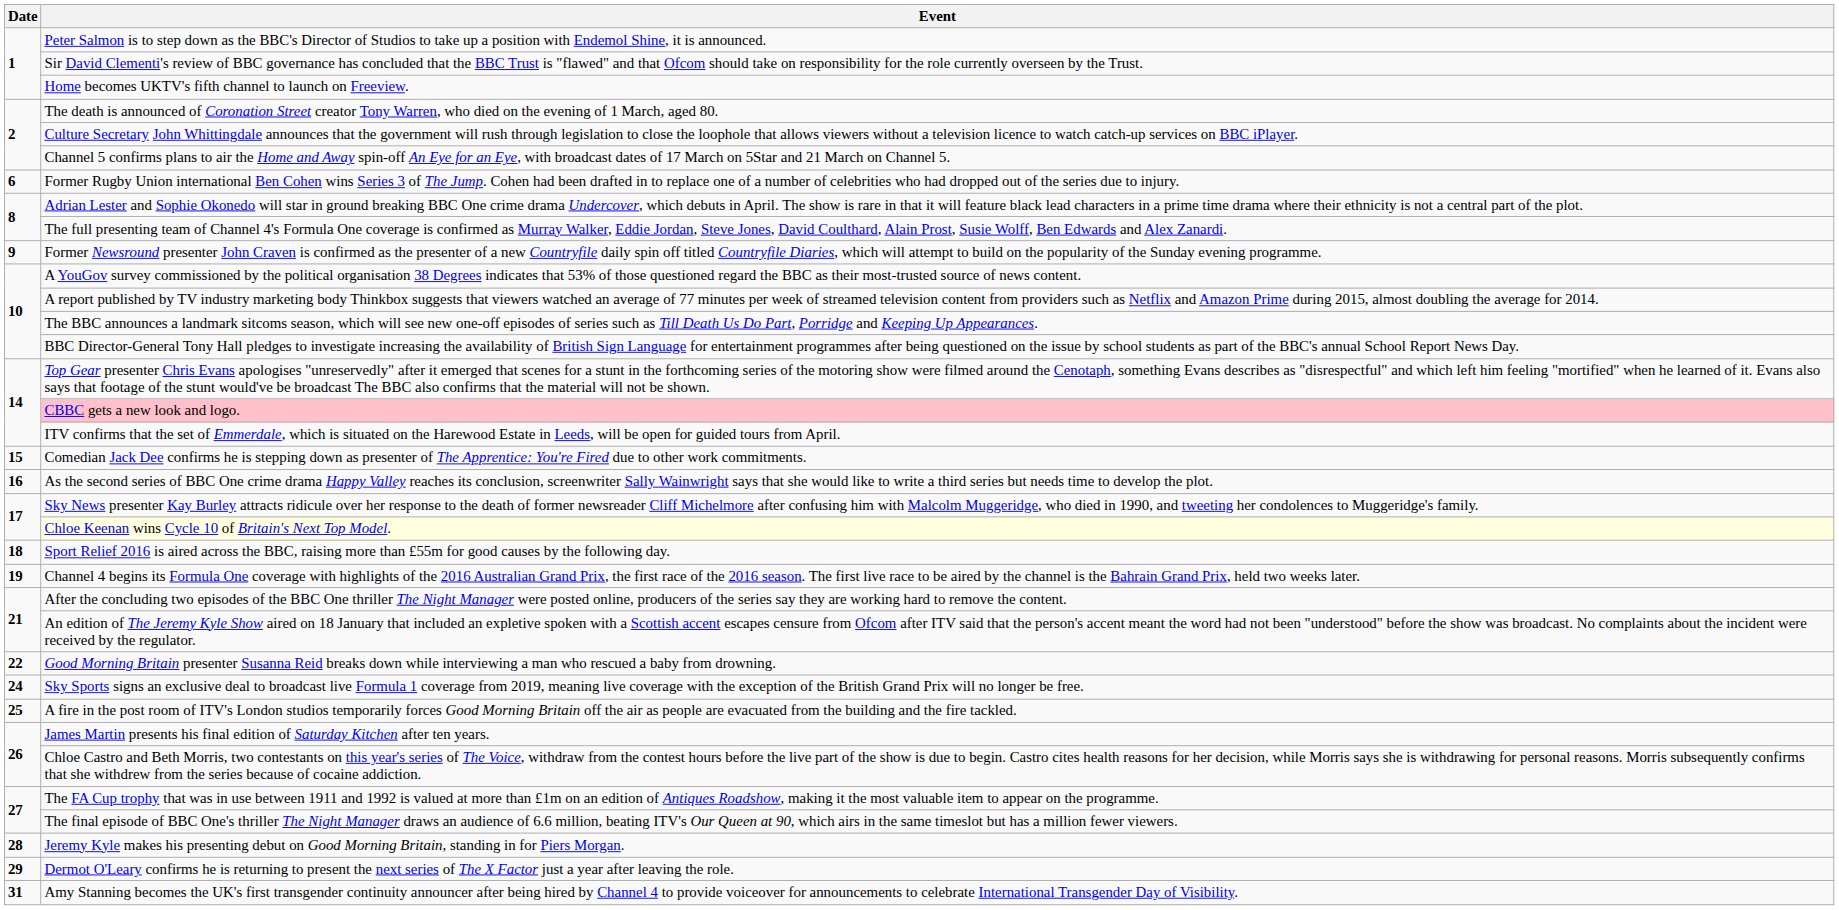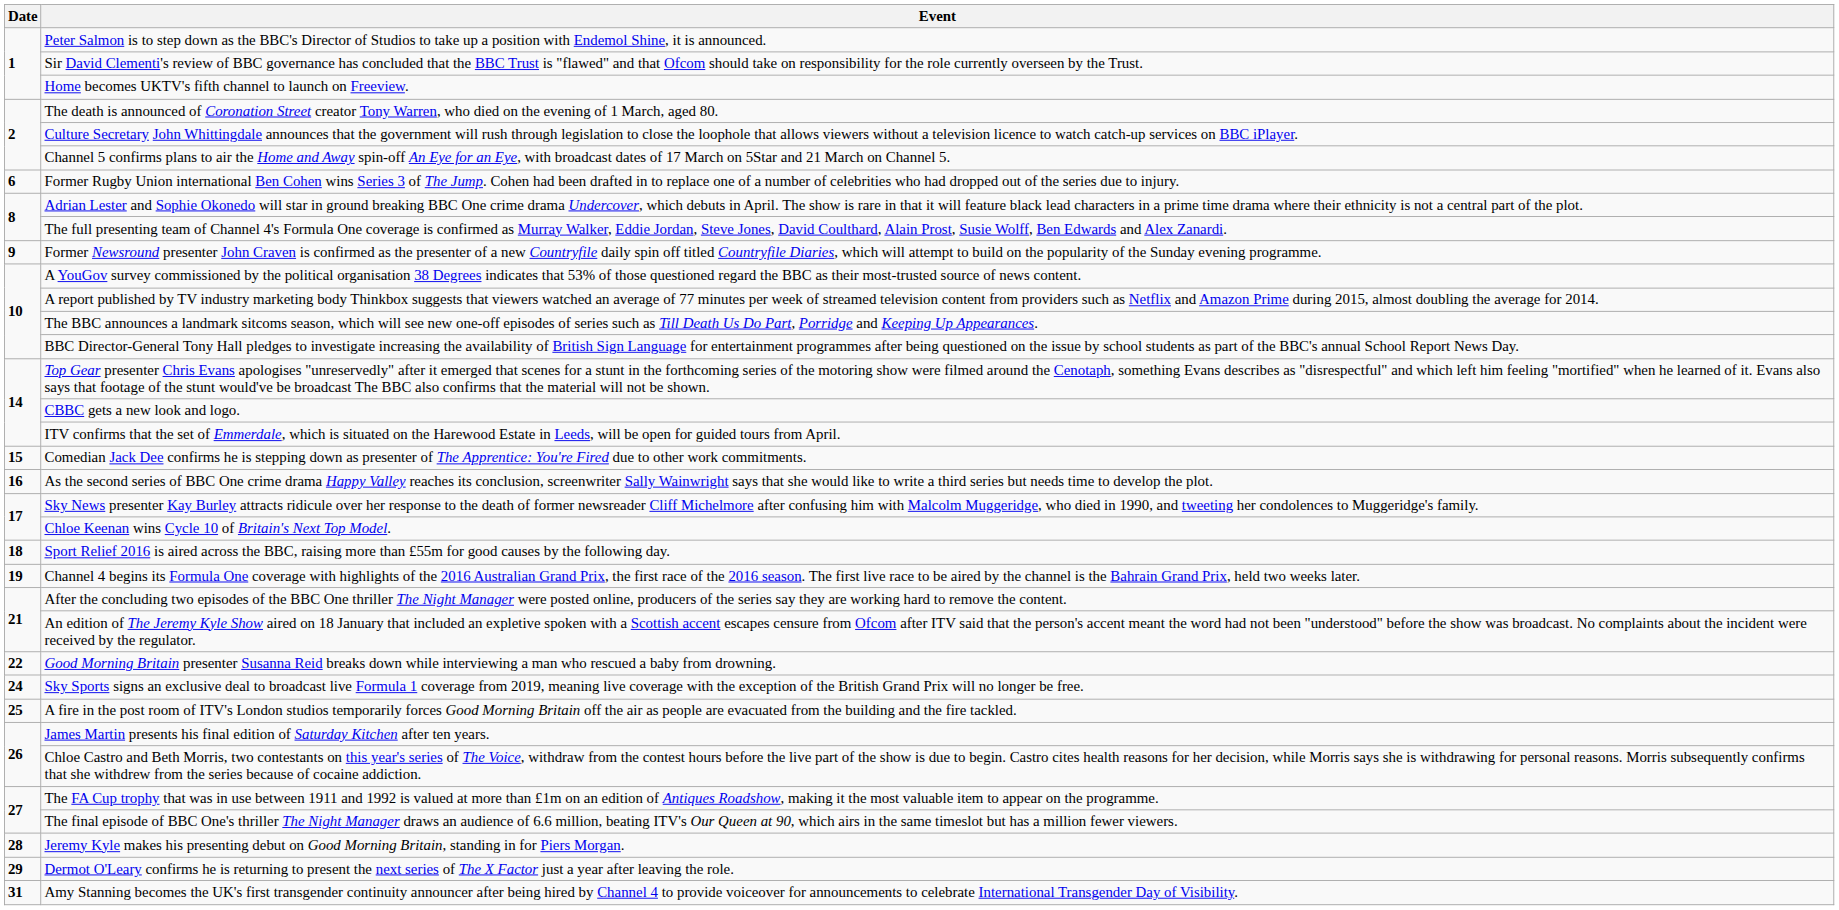(142, 410) pink background -> (142, 410) no background
(218, 528) lightyellow background -> (218, 528) no background
